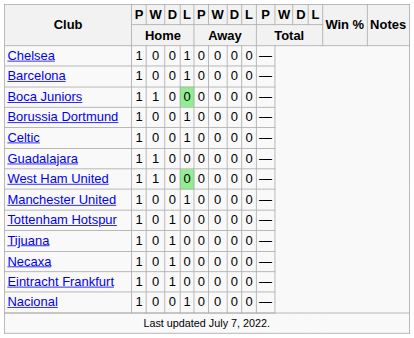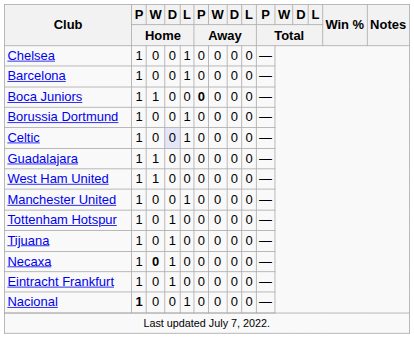(187, 96) lightgreen background -> (187, 96) no background
(201, 96) normal -> (201, 96) bold
(172, 138) no background -> (172, 138) lavender background
(187, 179) lightgreen background -> (187, 179) no background
(156, 261) normal -> (156, 261) bold
(139, 302) normal -> (139, 302) bold
